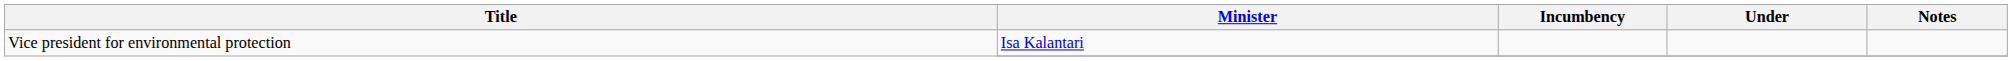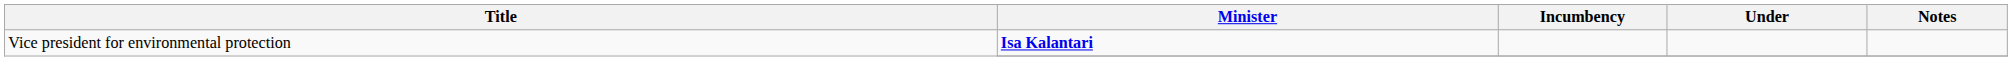(1042, 42) normal -> (1047, 42) bold
